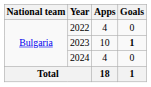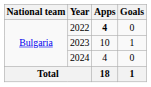(105, 27) normal -> (105, 27) bold
(132, 43) bold -> (132, 43) normal
